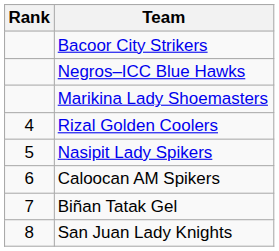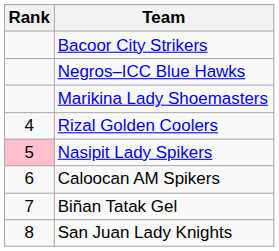(29, 152) no background -> (29, 152) pink background
